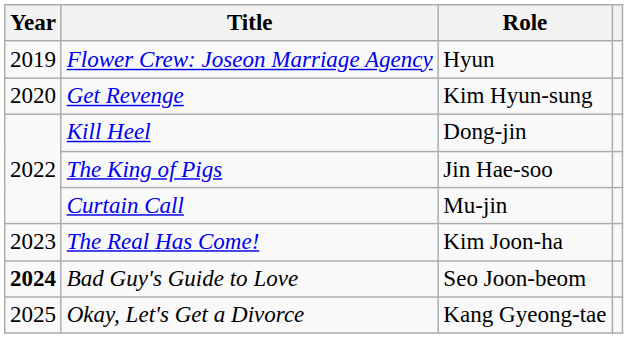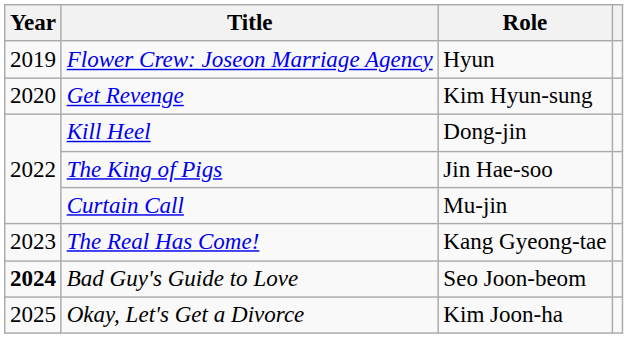(503, 242) Kim Joon-ha -> (525, 242) Kang Gyeong-tae
(525, 315) Kang Gyeong-tae -> (503, 315) Kim Joon-ha
